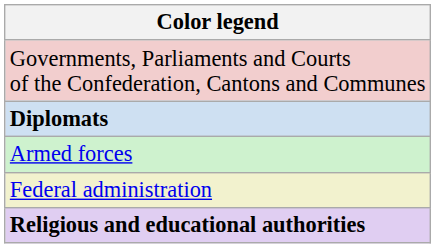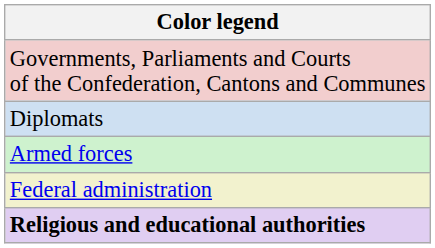(59, 118) bold -> (57, 118) normal
